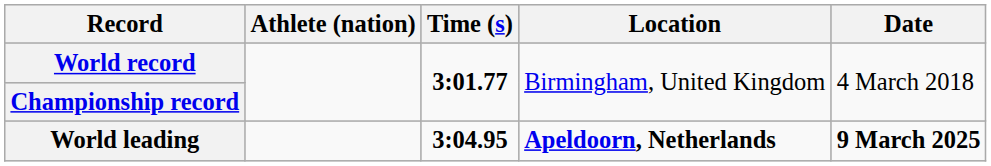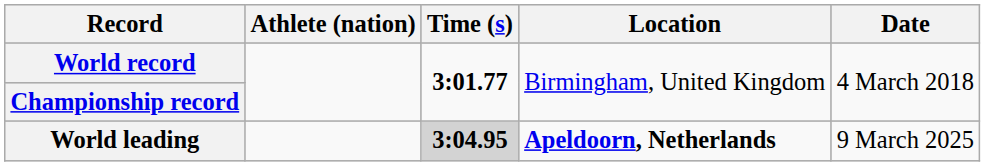(470, 140) no background -> (470, 140) lightgrey background
(909, 140) bold -> (905, 140) normal
